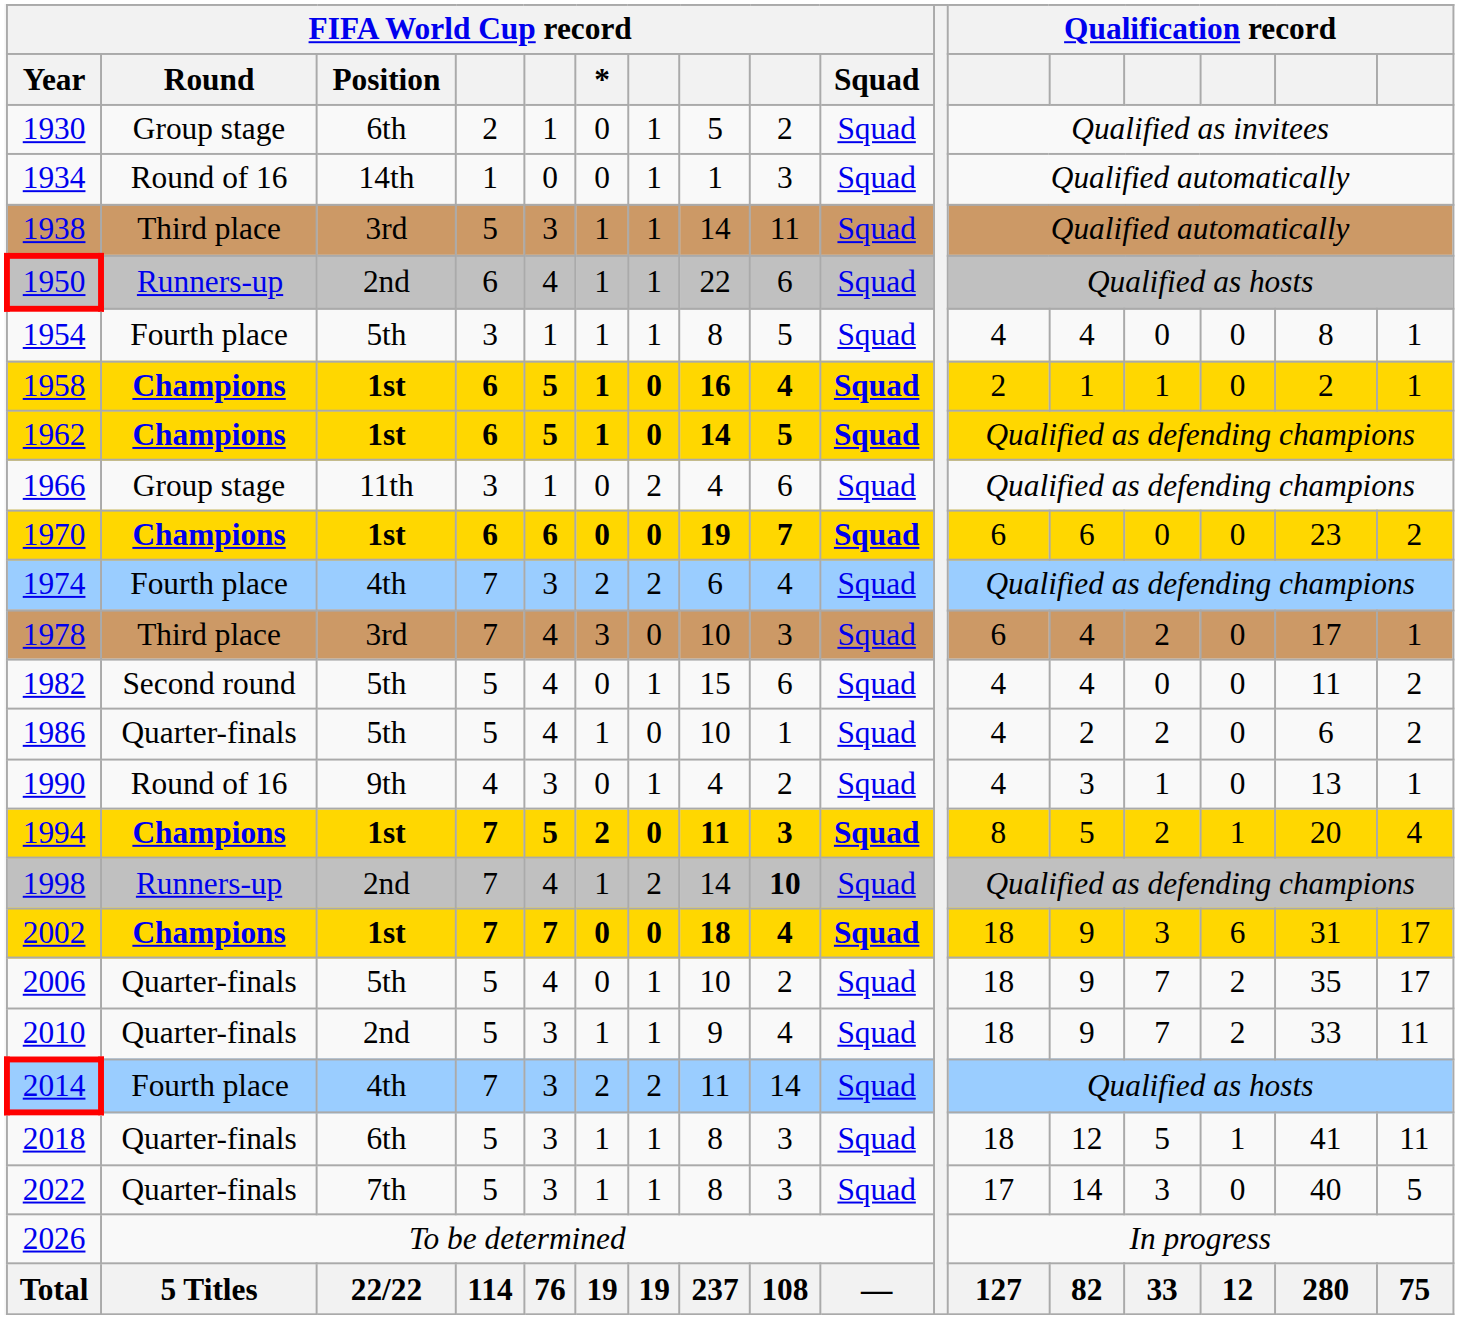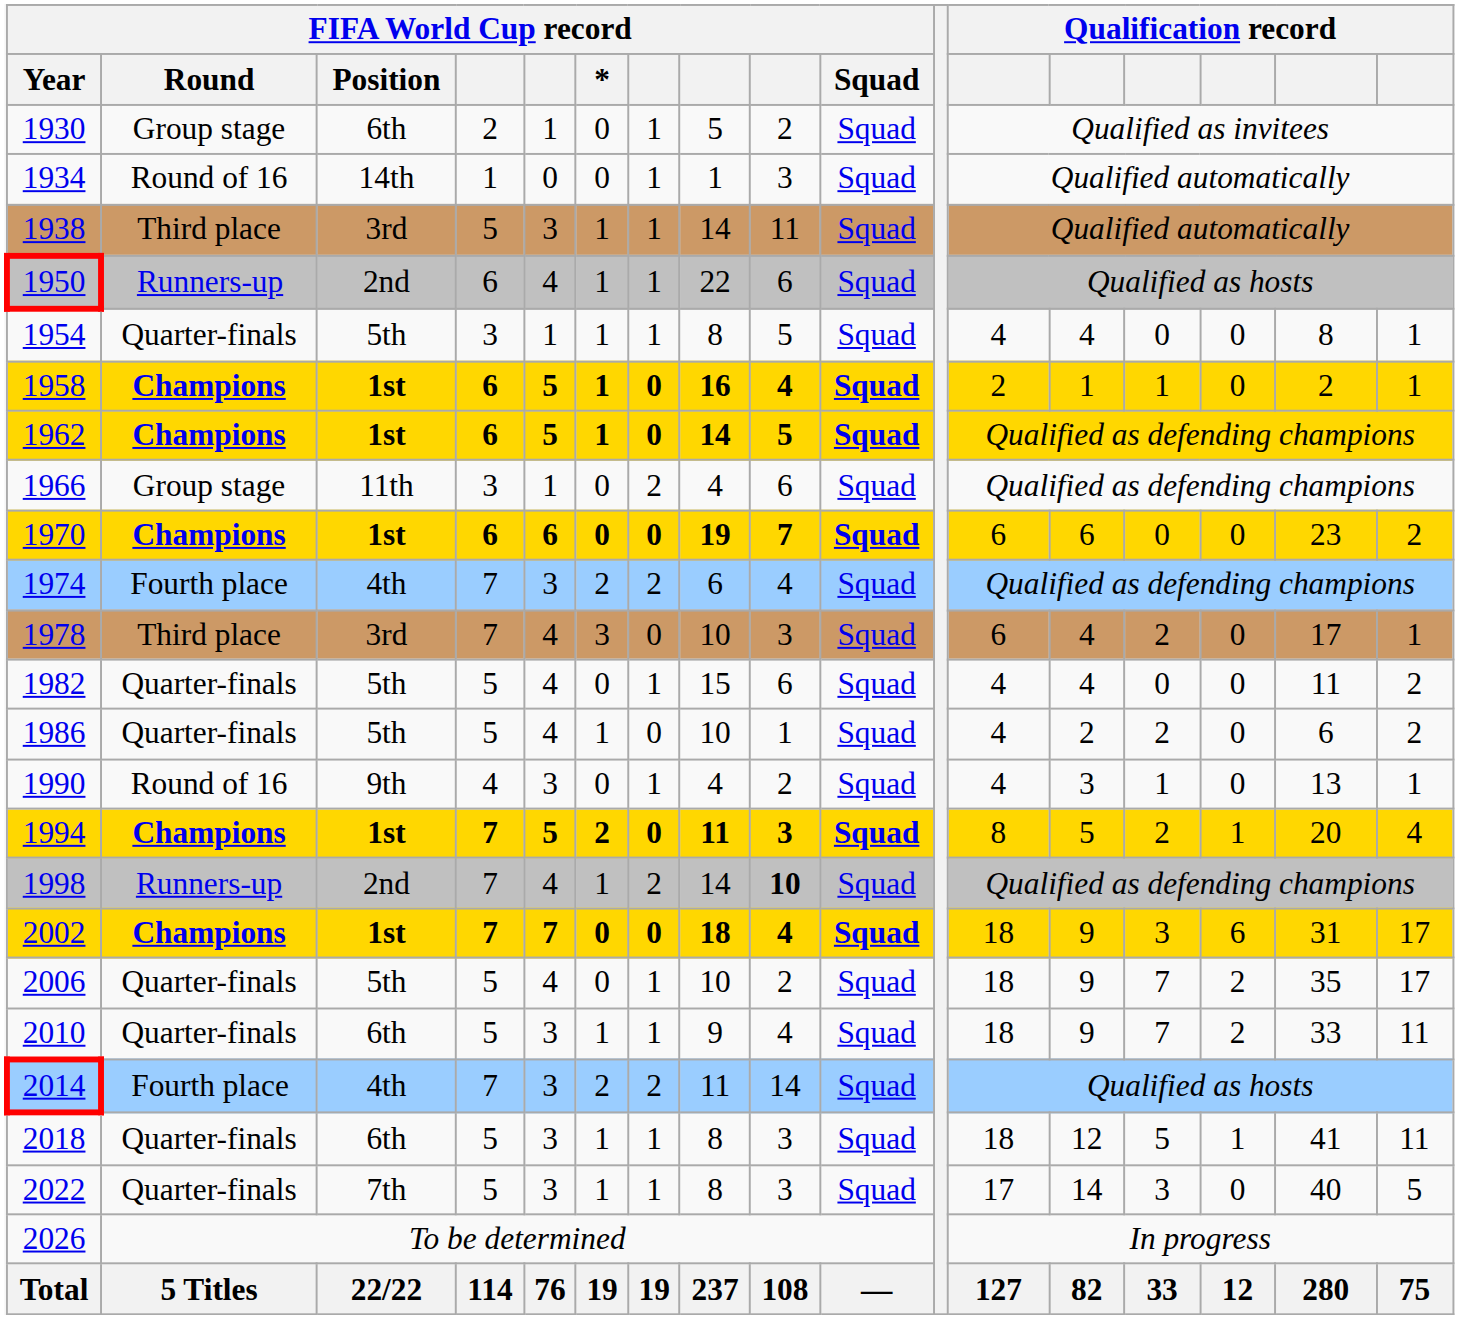(209, 334) Fourth place -> (209, 334) Quarter-finals
(209, 683) Second round -> (209, 683) Quarter-finals
(386, 1032) 2nd -> (386, 1032) 6th
